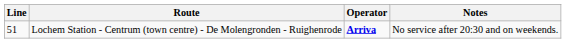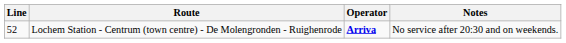(12, 29) 51 -> (12, 29) 52
